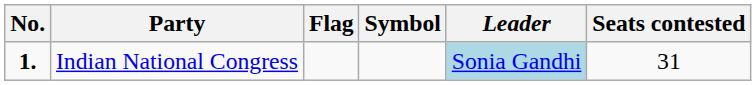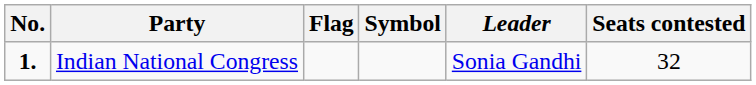(517, 60) lightblue background -> (517, 60) no background
(669, 60) 31 -> (669, 60) 32
